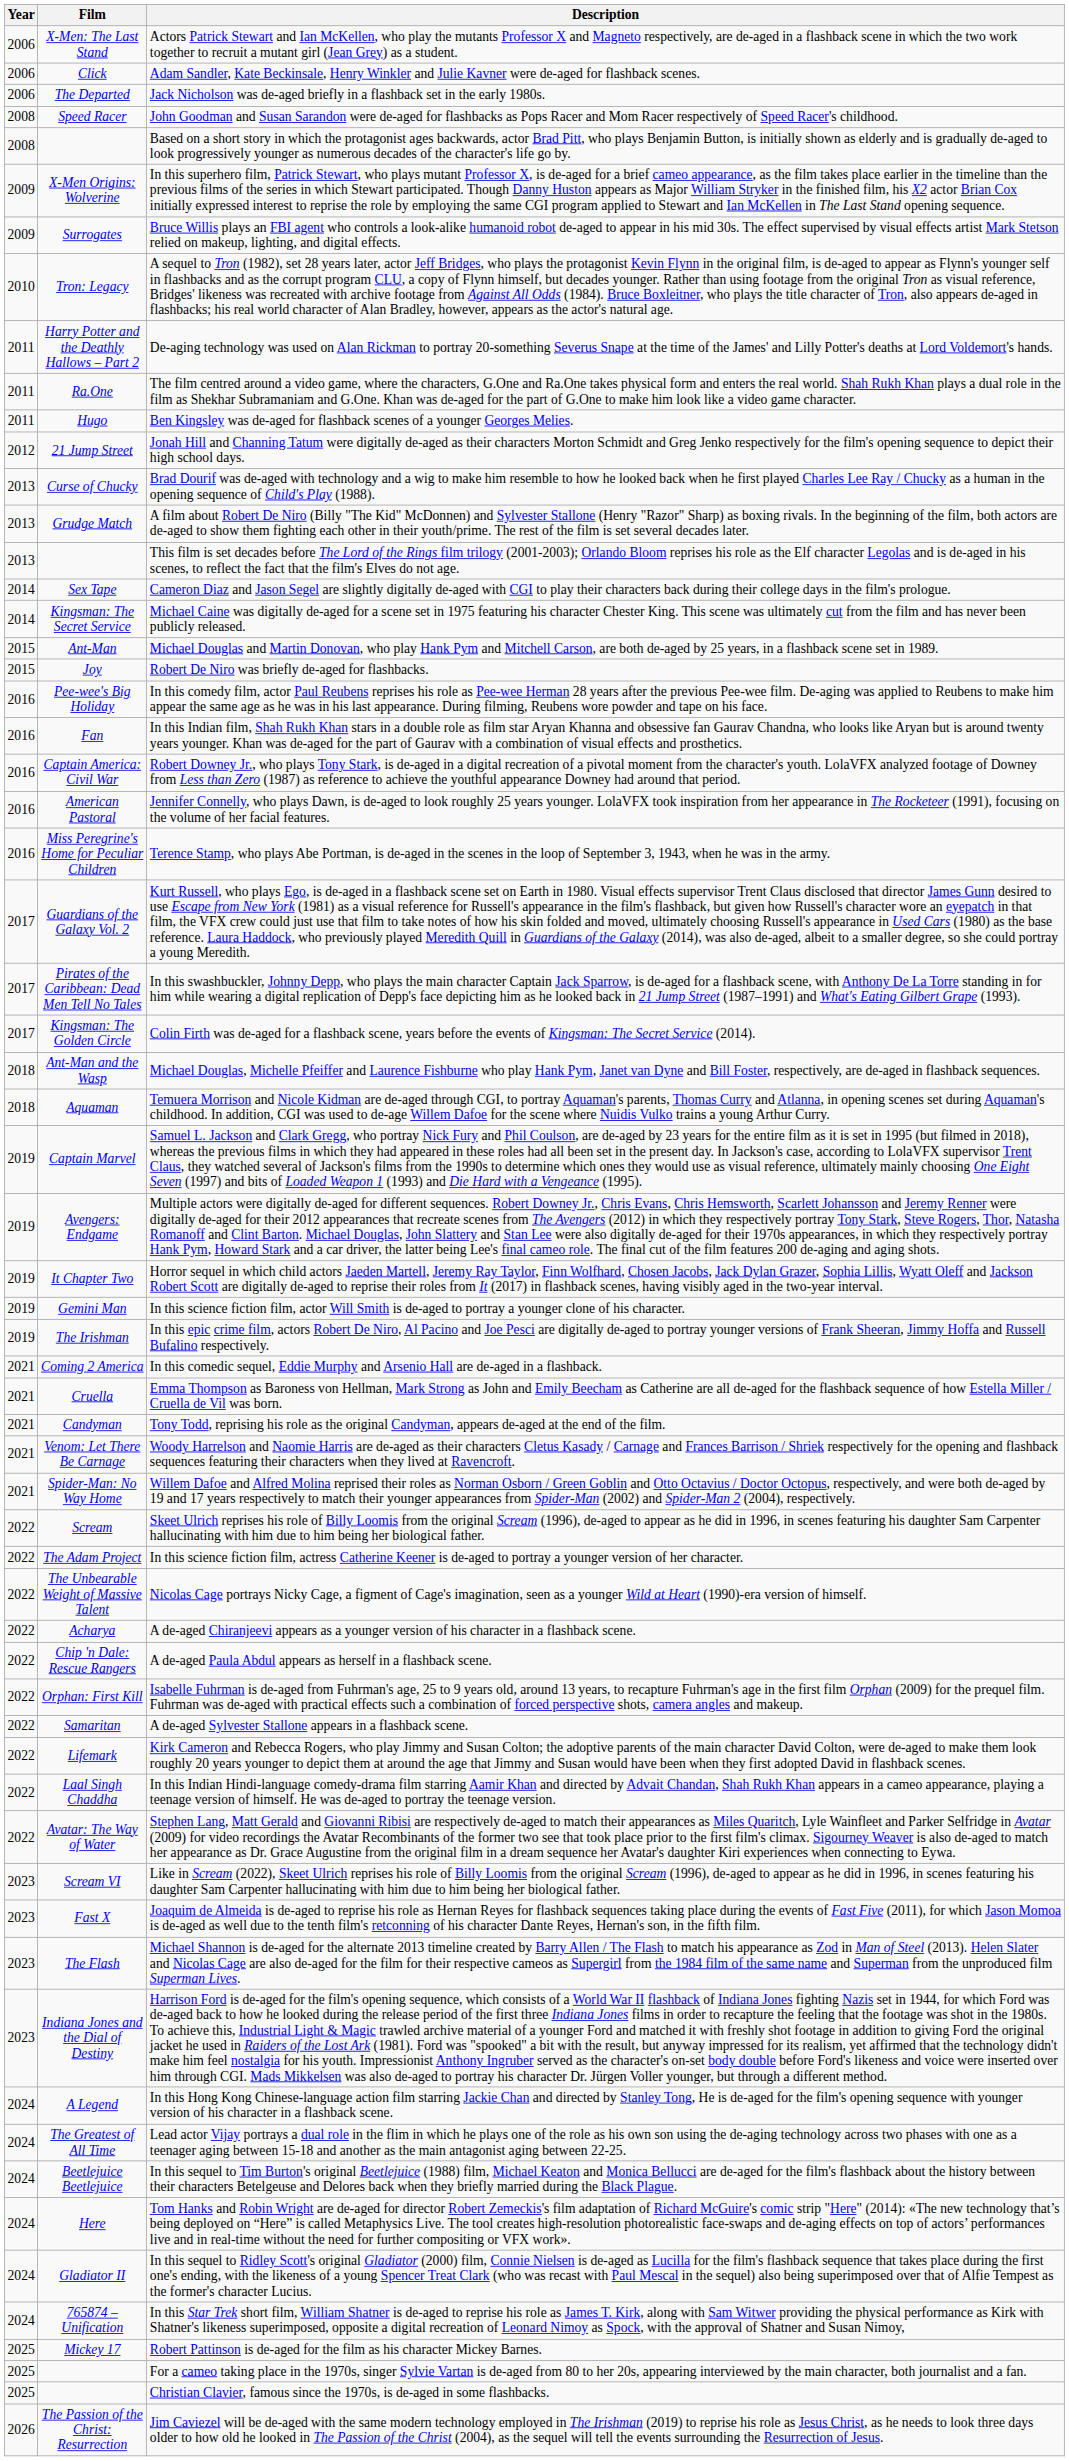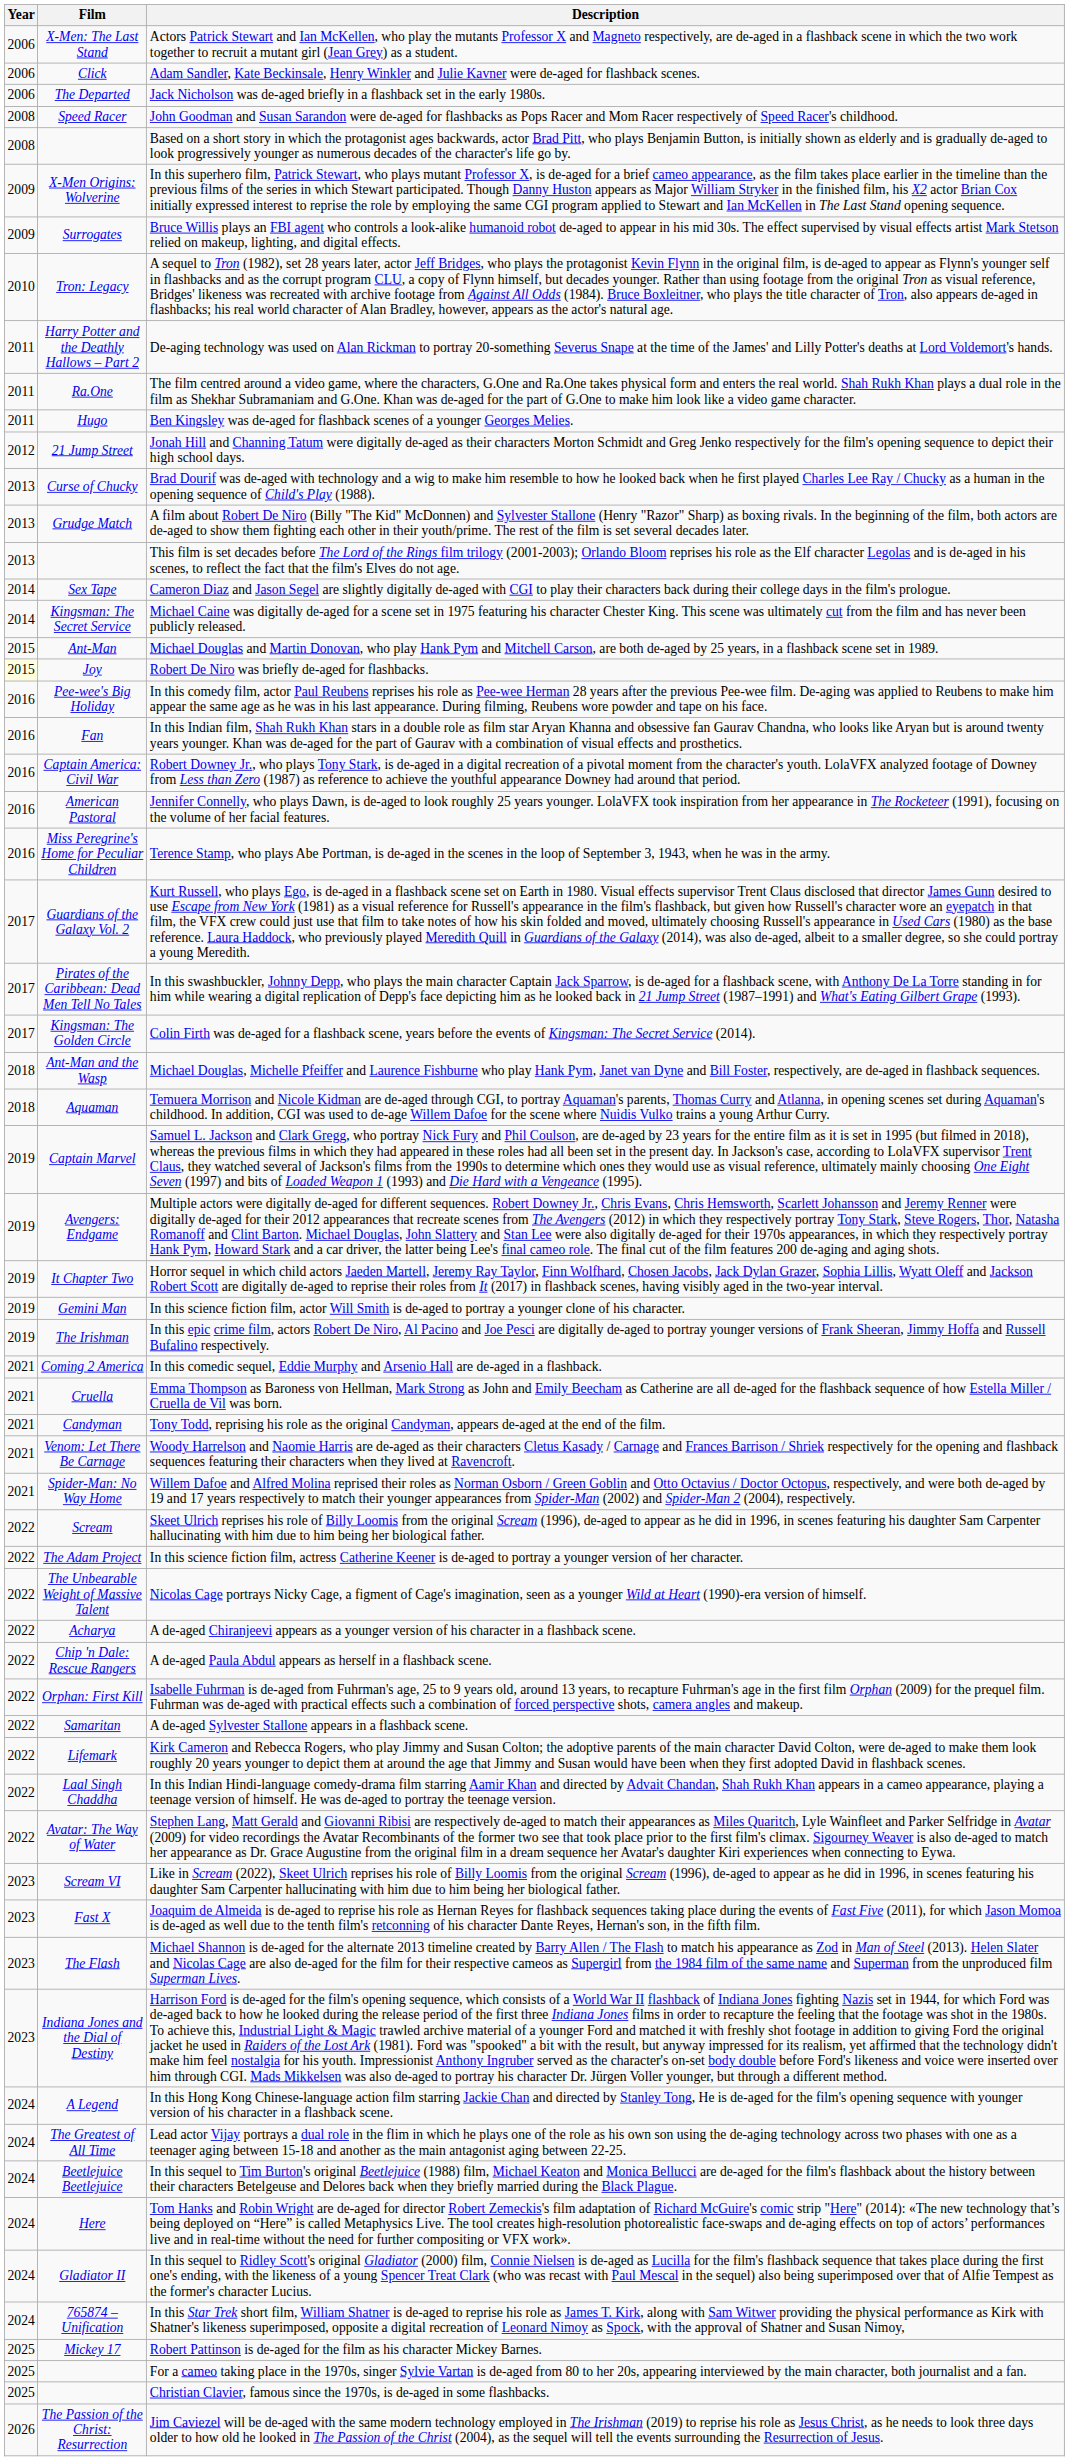(21, 669) no background -> (21, 669) lightyellow background
